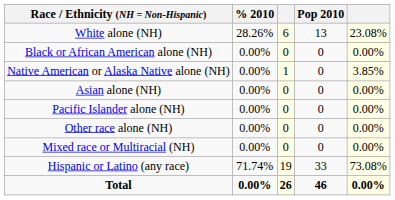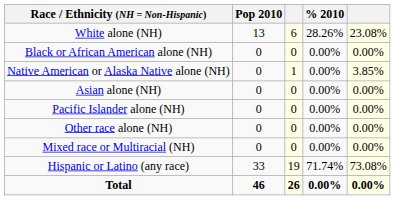columns swapped: (321, 14) <-> (255, 14)
